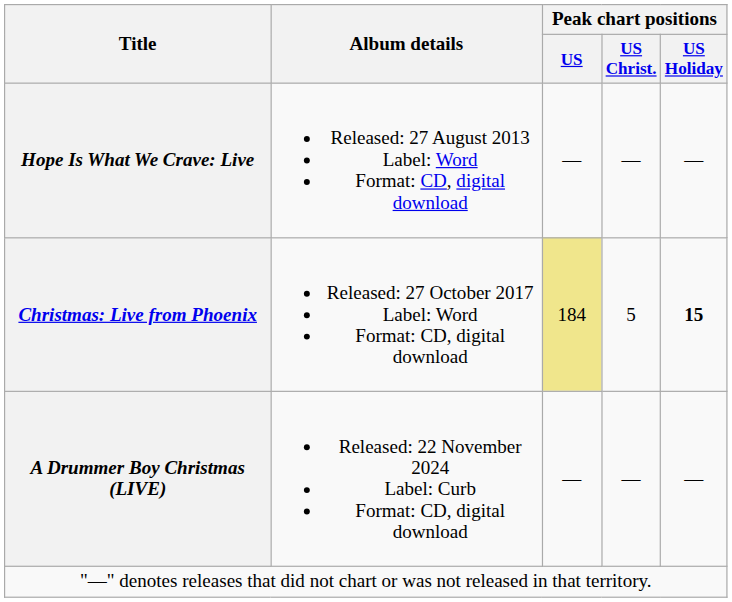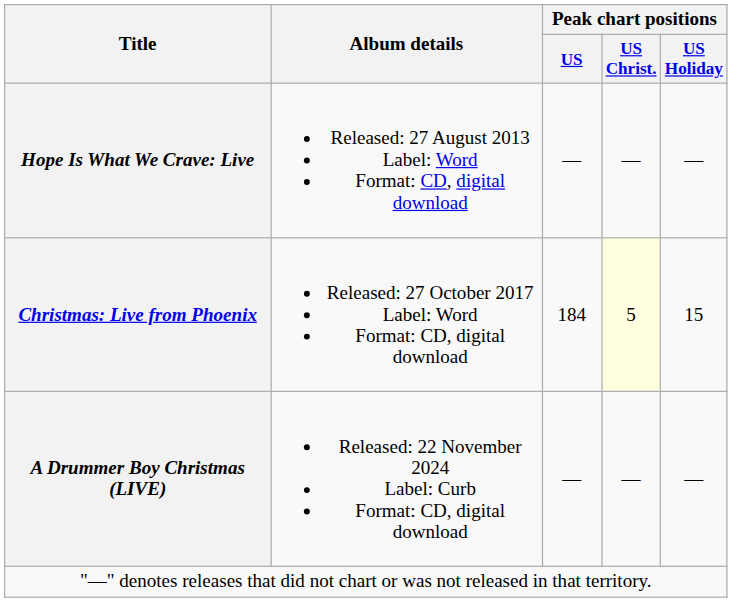(572, 314) khaki background -> (572, 314) no background
(631, 314) no background -> (631, 314) lightyellow background
(694, 314) bold -> (694, 314) normal
